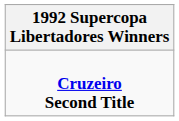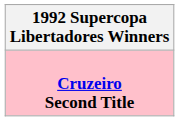(90, 92) no background -> (90, 92) pink background
